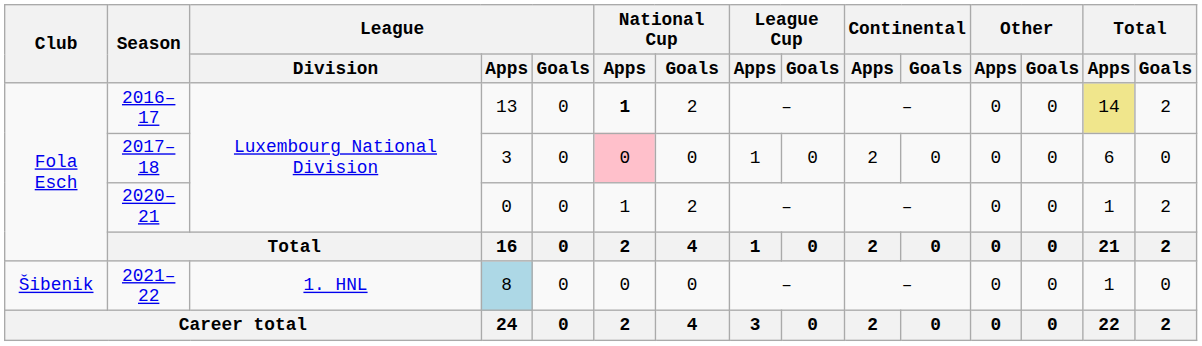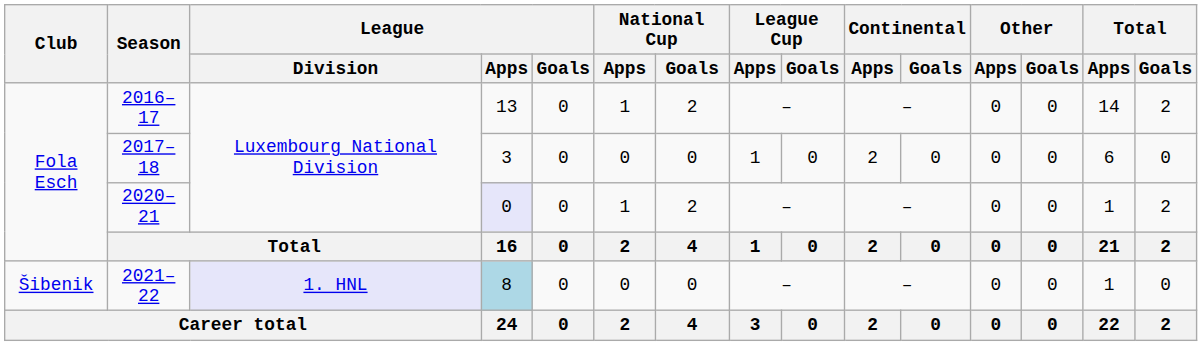(625, 108) bold -> (625, 108) normal
(1109, 108) khaki background -> (1109, 108) no background
(625, 158) pink background -> (625, 158) no background
(507, 207) no background -> (507, 207) lavender background
(335, 286) no background -> (335, 286) lavender background
